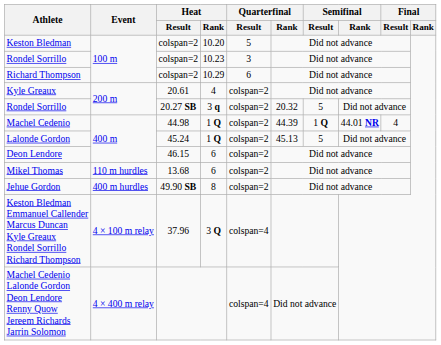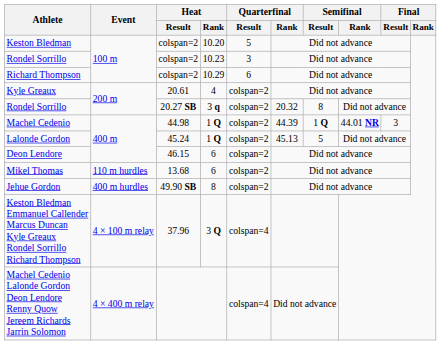(321, 107) 5 -> (321, 107) 8
(396, 123) 4 -> (396, 123) 3
